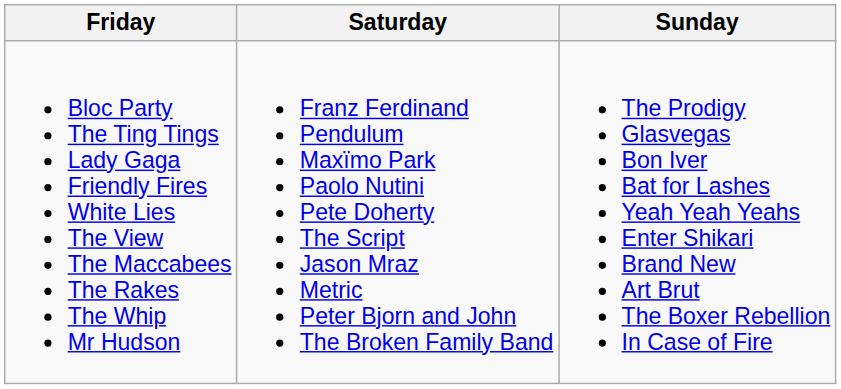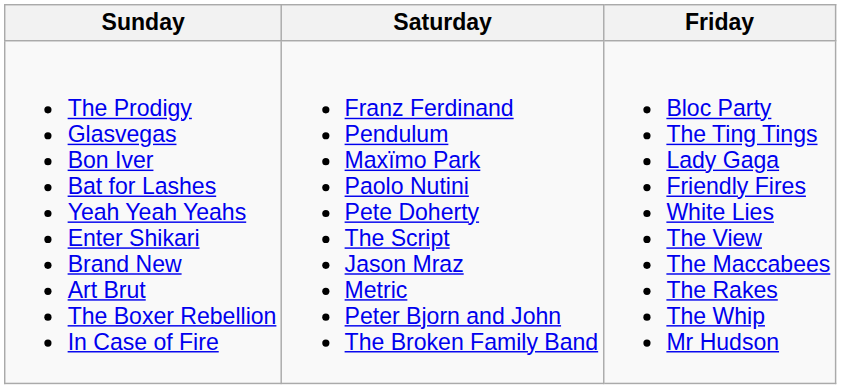columns swapped: (121, 22) <-> (697, 22)
